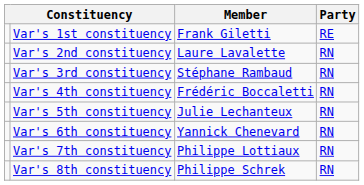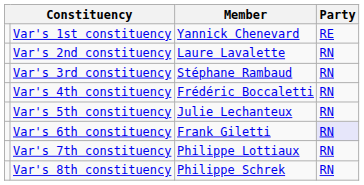(224, 34) Frank Giletti -> (238, 34) Yannick Chenevard
(238, 131) Yannick Chenevard -> (224, 131) Frank Giletti
(327, 131) no background -> (327, 131) lavender background
